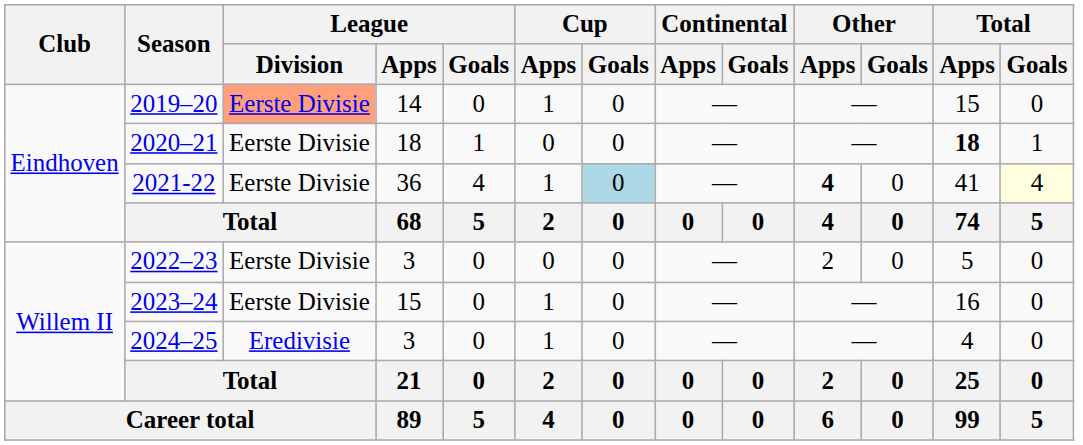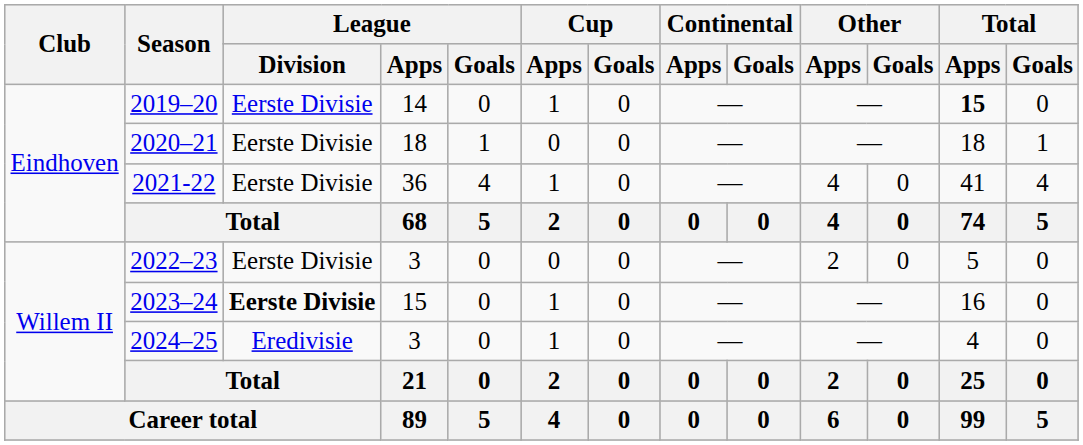(299, 103) lightsalmon background -> (302, 103) no background
(967, 103) normal -> (973, 103) bold
(967, 143) bold -> (973, 143) normal
(618, 182) lightblue background -> (624, 182) no background
(828, 182) bold -> (833, 182) normal
(1037, 182) lightyellow background -> (1043, 182) no background
(299, 301) normal -> (302, 301) bold
